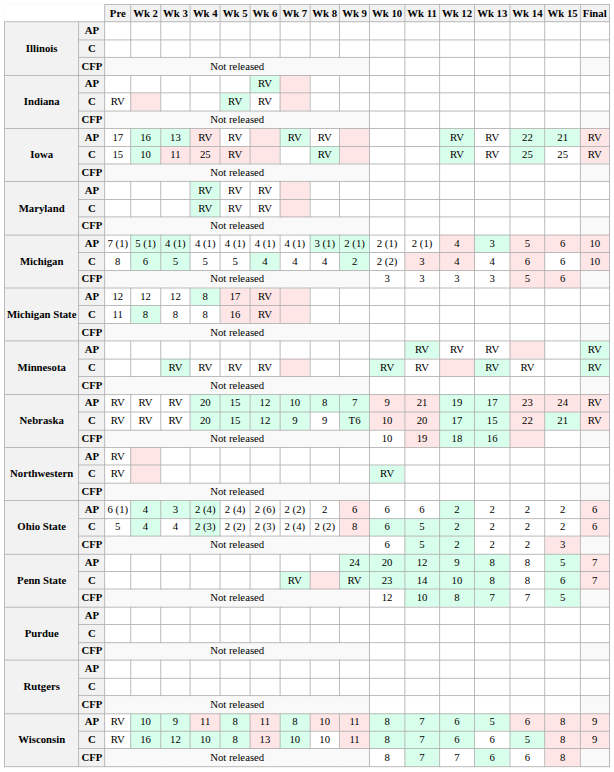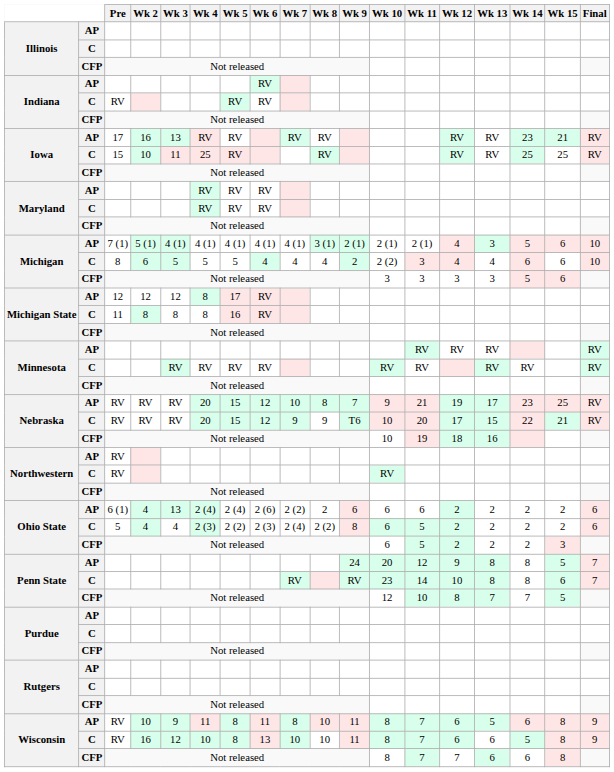(527, 137) 22 -> (527, 137) 23
(563, 402) 24 -> (563, 402) 25
(175, 509) 3 -> (175, 509) 13
